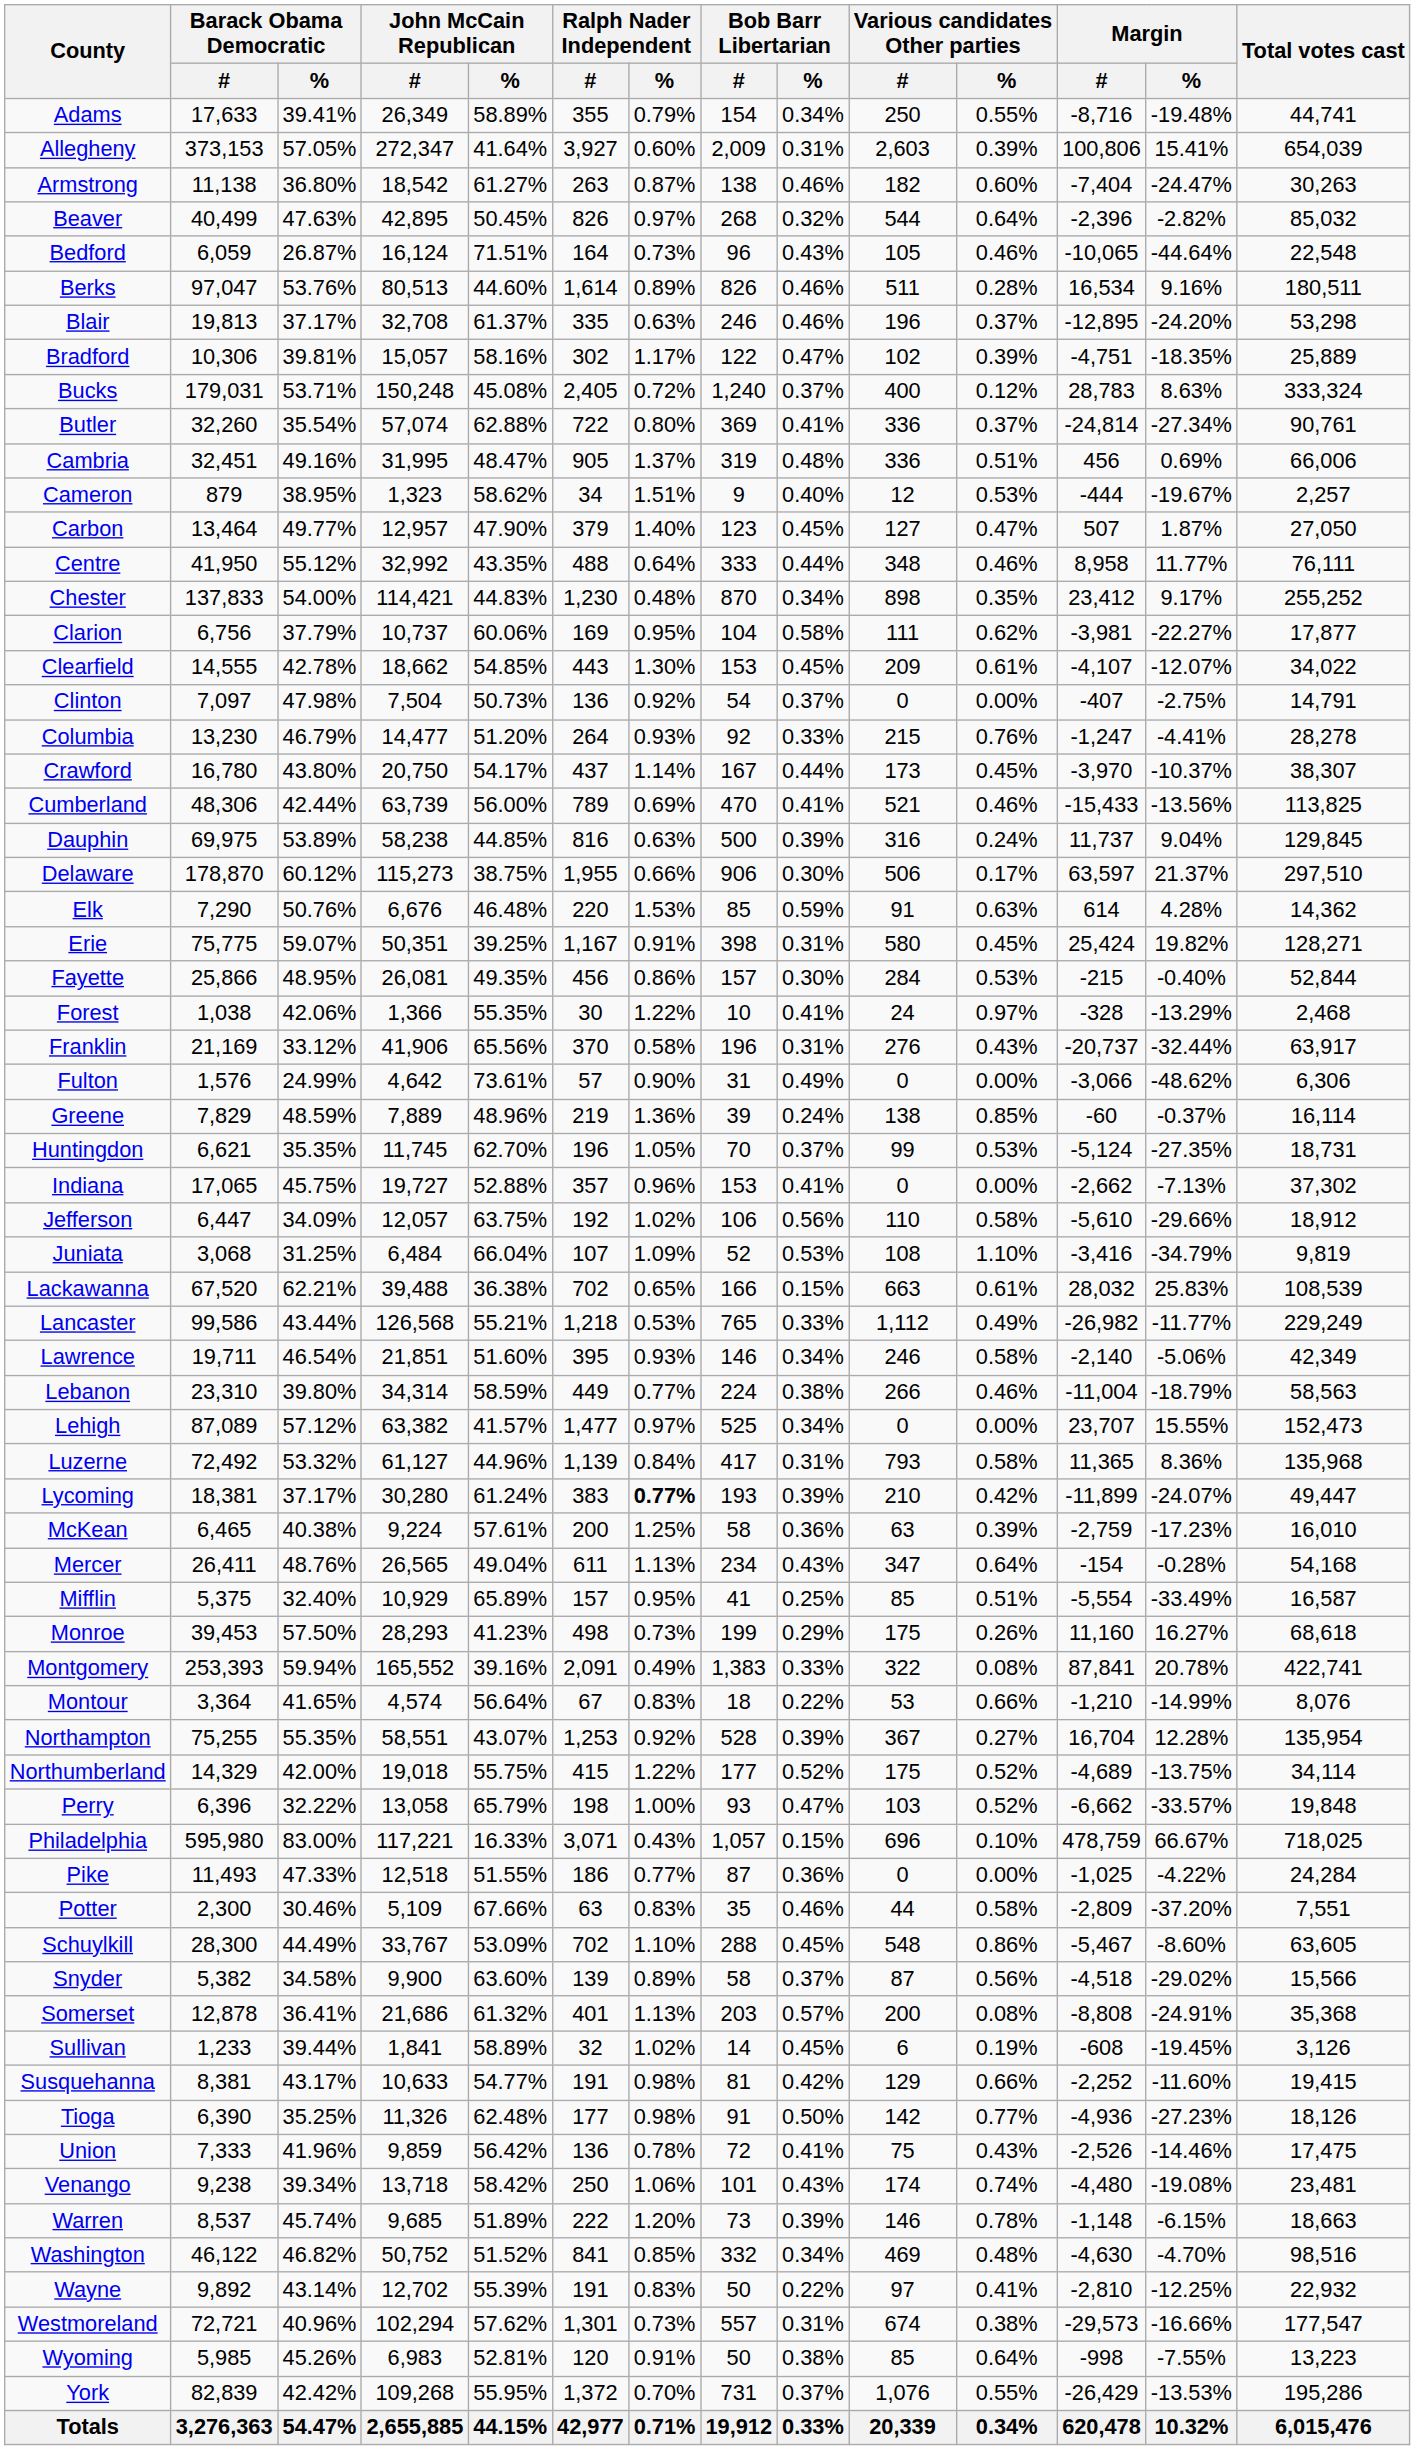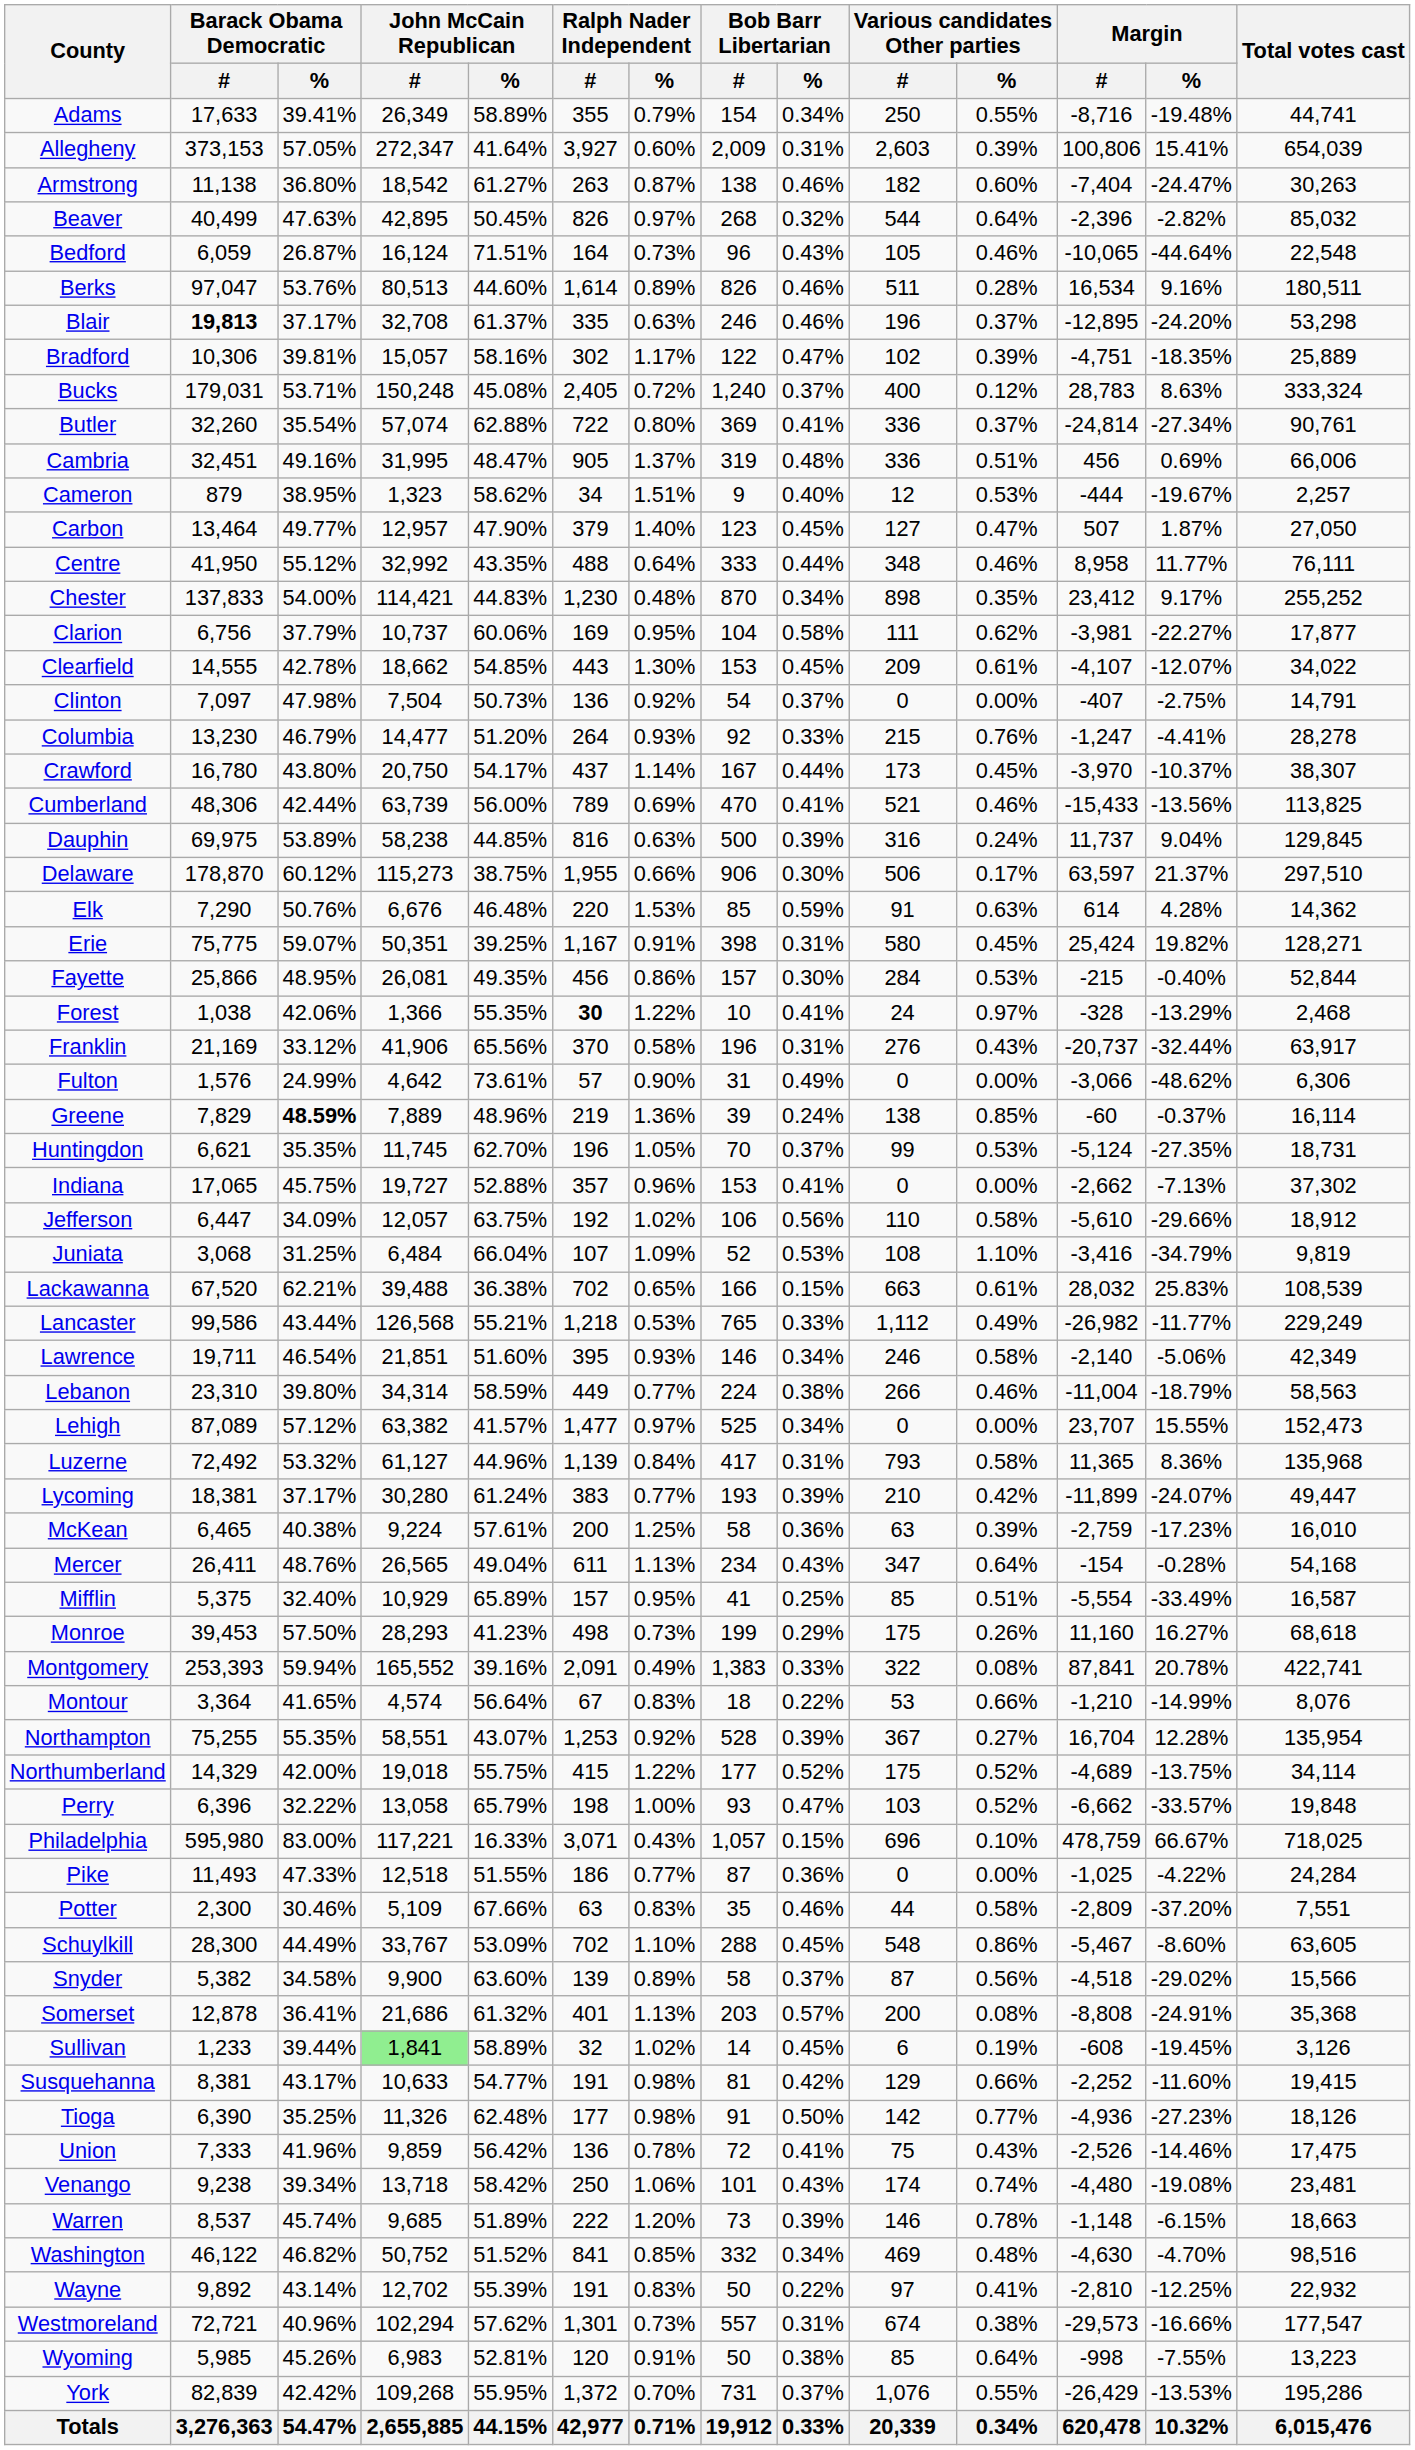(224, 322) normal -> (224, 322) bold
(590, 1012) normal -> (590, 1012) bold
(320, 1116) normal -> (320, 1116) bold
(665, 1495) bold -> (665, 1495) normal
(415, 2047) no background -> (415, 2047) lightgreen background
